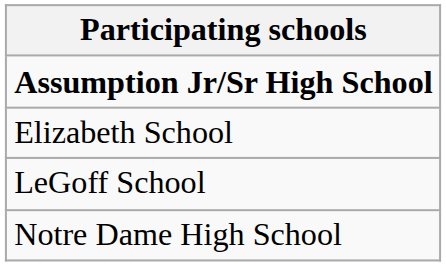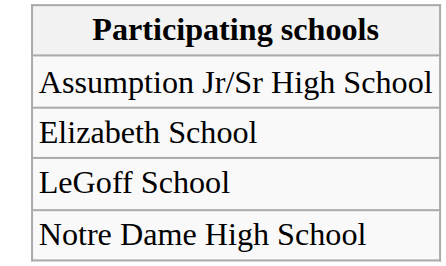(223, 81) bold -> (236, 81) normal
